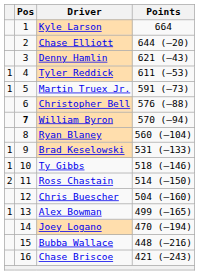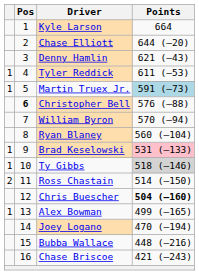(163, 89) no background -> (163, 89) lightblue background
(26, 105) normal -> (26, 105) bold
(26, 120) bold -> (26, 120) normal
(163, 151) no background -> (163, 151) pink background
(163, 166) no background -> (163, 166) lightgrey background
(163, 197) normal -> (163, 197) bold
